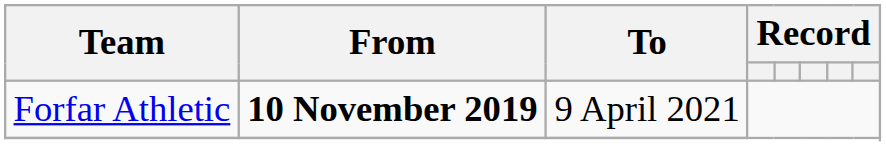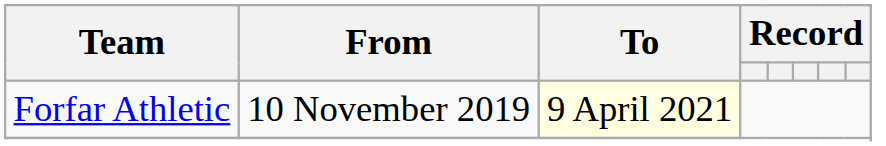(392, 108) bold -> (389, 108) normal
(647, 108) no background -> (640, 108) lightyellow background
